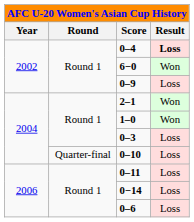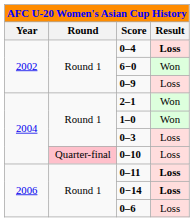(83, 154) no background -> (83, 154) pink background
(170, 172) normal -> (170, 172) bold
(170, 190) normal -> (170, 190) bold
